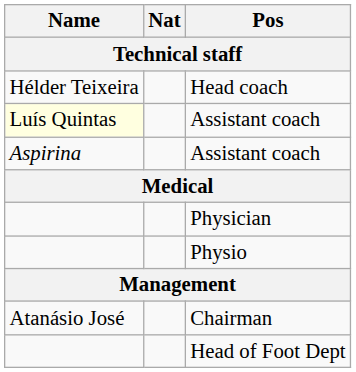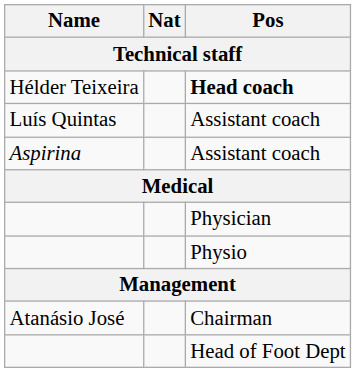(239, 86) normal -> (242, 86) bold
(63, 119) lightyellow background -> (63, 119) no background
